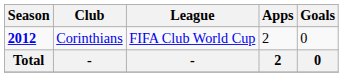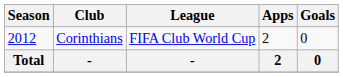(22, 38) bold -> (22, 38) normal
